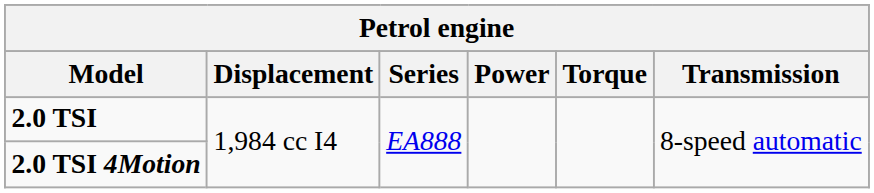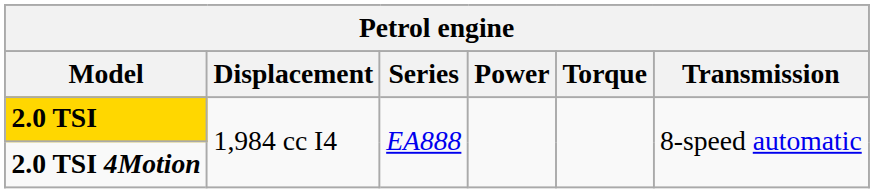(54, 118) no background -> (54, 118) gold background
